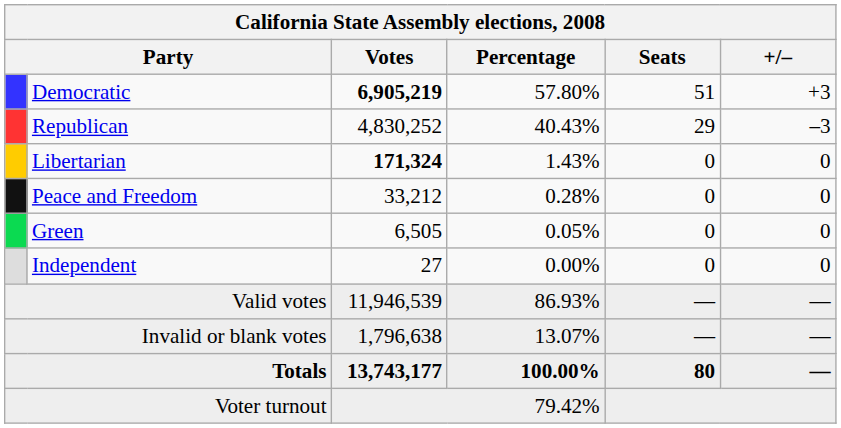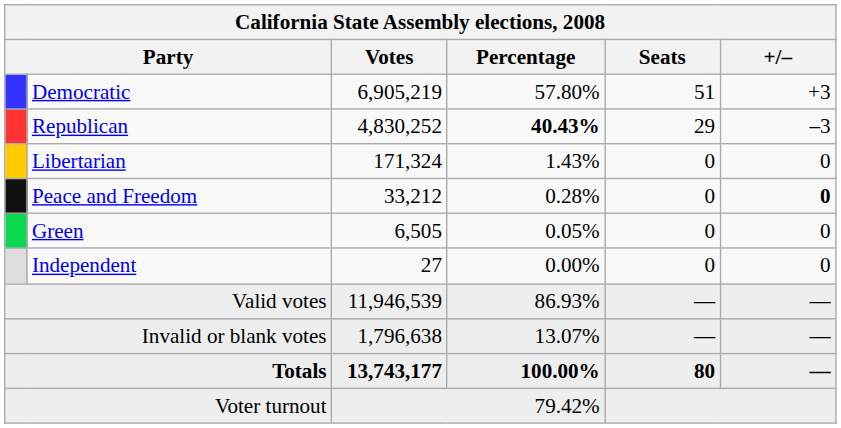(400, 91) bold -> (400, 91) normal
(567, 126) normal -> (565, 126) bold
(408, 161) bold -> (408, 161) normal
(825, 196) normal -> (825, 196) bold
